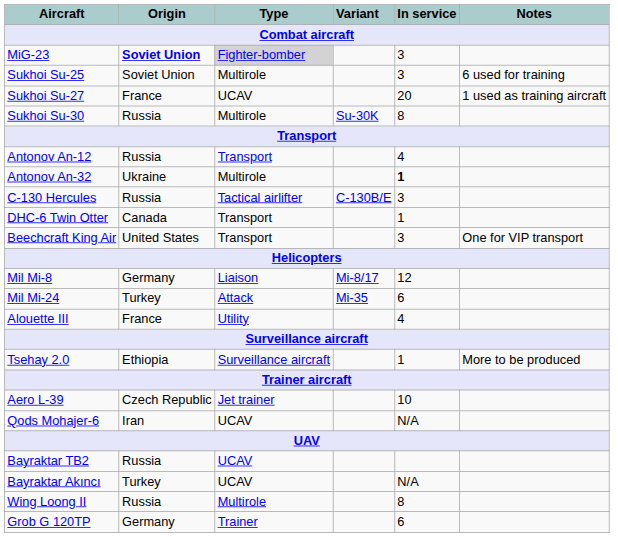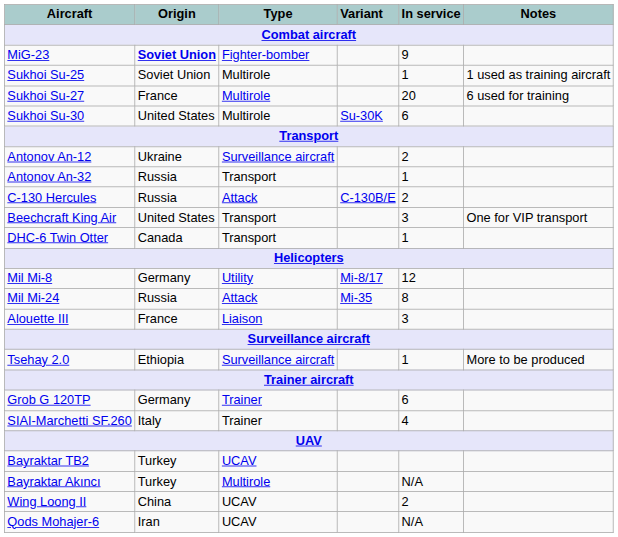(261, 55) lightgrey background -> (266, 55) no background
(401, 55) 3 -> (405, 55) 9
(401, 75) 3 -> (405, 75) 1
(514, 75) 6 used for training -> (538, 75) 1 used as training aircraft
(235, 95) UCAV -> (246, 95) Multirole
(534, 95) 1 used as training aircraft -> (518, 95) 6 used for training
(142, 116) Russia -> (176, 116) United States
(401, 116) 8 -> (405, 116) 6
(142, 156) Russia -> (160, 156) Ukraine
(245, 156) Transport -> (278, 156) Surveillance aircraft
(401, 156) 4 -> (405, 156) 2
(144, 177) Ukraine -> (157, 177) Russia
(242, 177) Multirole -> (249, 177) Transport
(401, 177) bold -> (405, 177) normal
(260, 197) Tactical airlifter -> (240, 197) Attack
(401, 197) 3 -> (405, 197) 2
rows swapped: (58, 217) <-> (62, 237)
(238, 278) Liaison -> (238, 278) Utility
(141, 298) Turkey -> (157, 298) Russia
(401, 298) 6 -> (405, 298) 8
(233, 319) Utility -> (242, 319) Liaison
(401, 319) 4 -> (405, 319) 3
- row: (35, 400)
rows swapped: (49, 522) <-> (53, 420)
+ row: (70, 420)
(142, 461) Russia -> (157, 461) Turkey
(235, 481) UCAV -> (246, 481) Multirole
(142, 501) Russia -> (154, 501) China
(242, 501) Multirole -> (239, 501) UCAV
(401, 501) 8 -> (405, 501) 2
